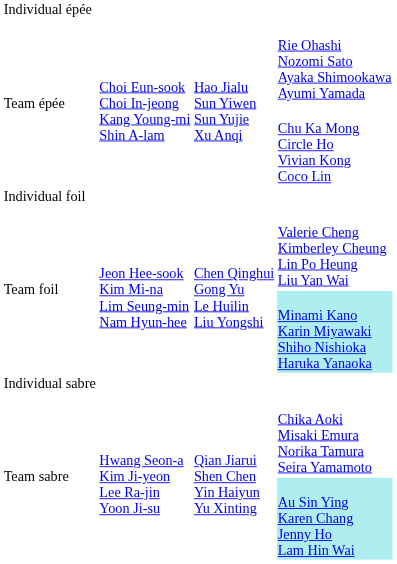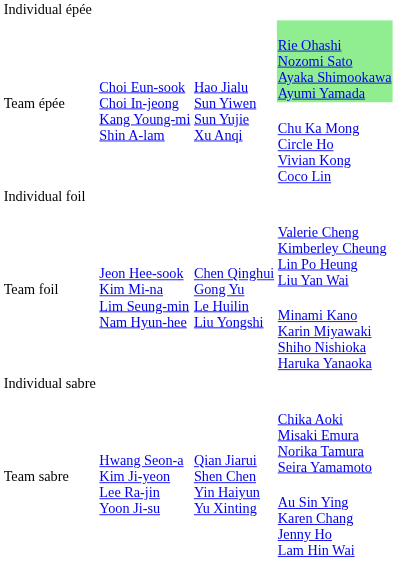(335, 69) no background -> (335, 69) lightgreen background
(325, 339) paleturquoise background -> (325, 339) no background
(316, 526) paleturquoise background -> (316, 526) no background
